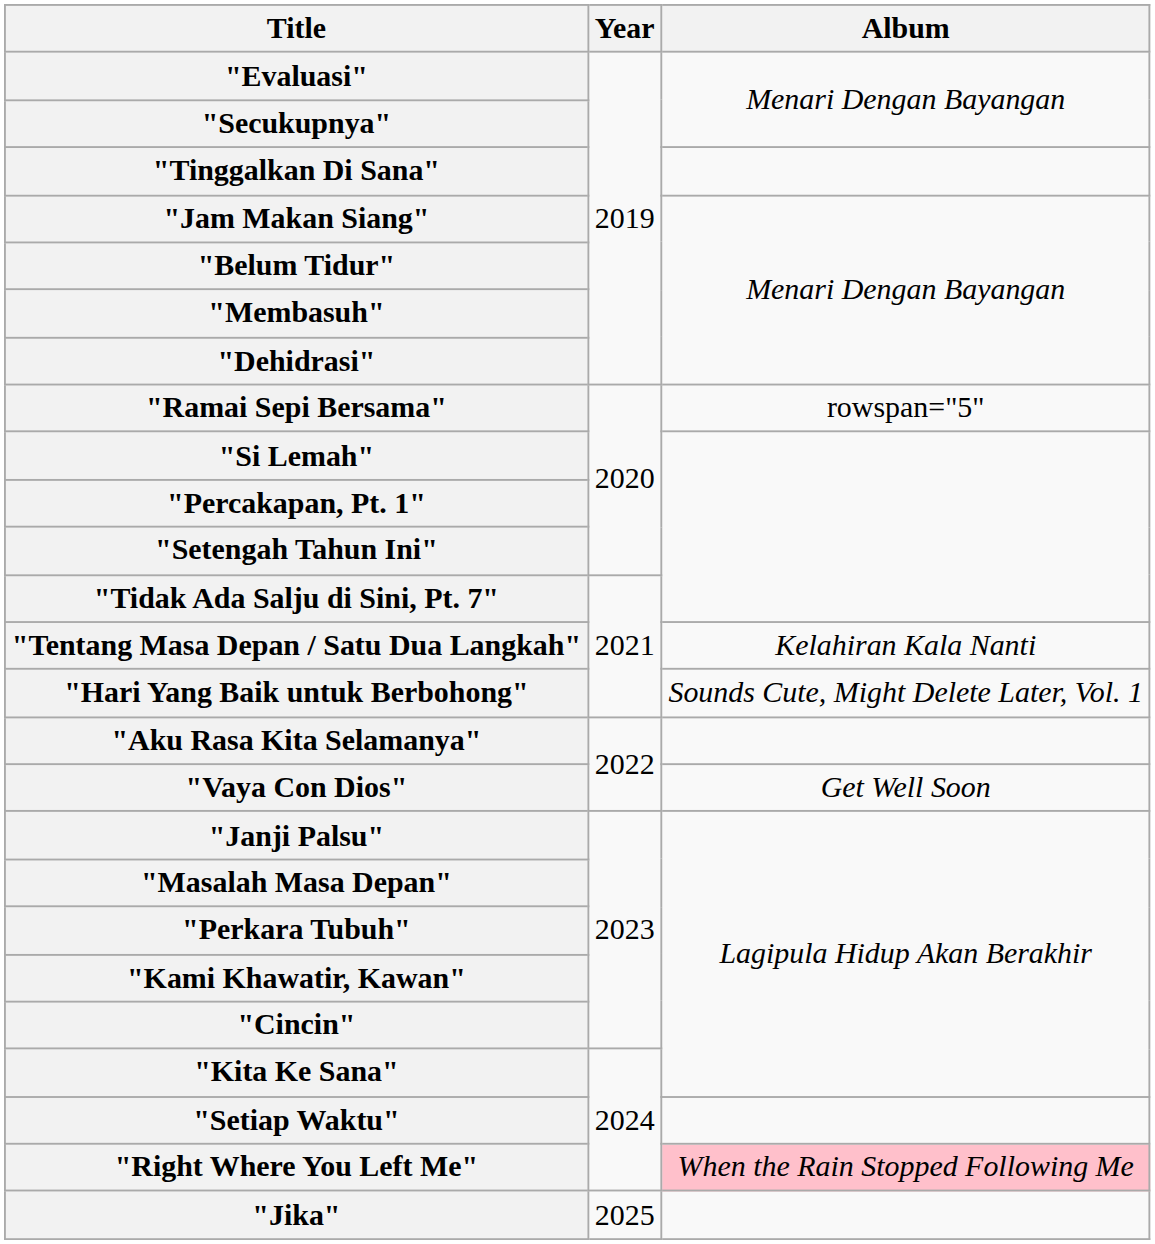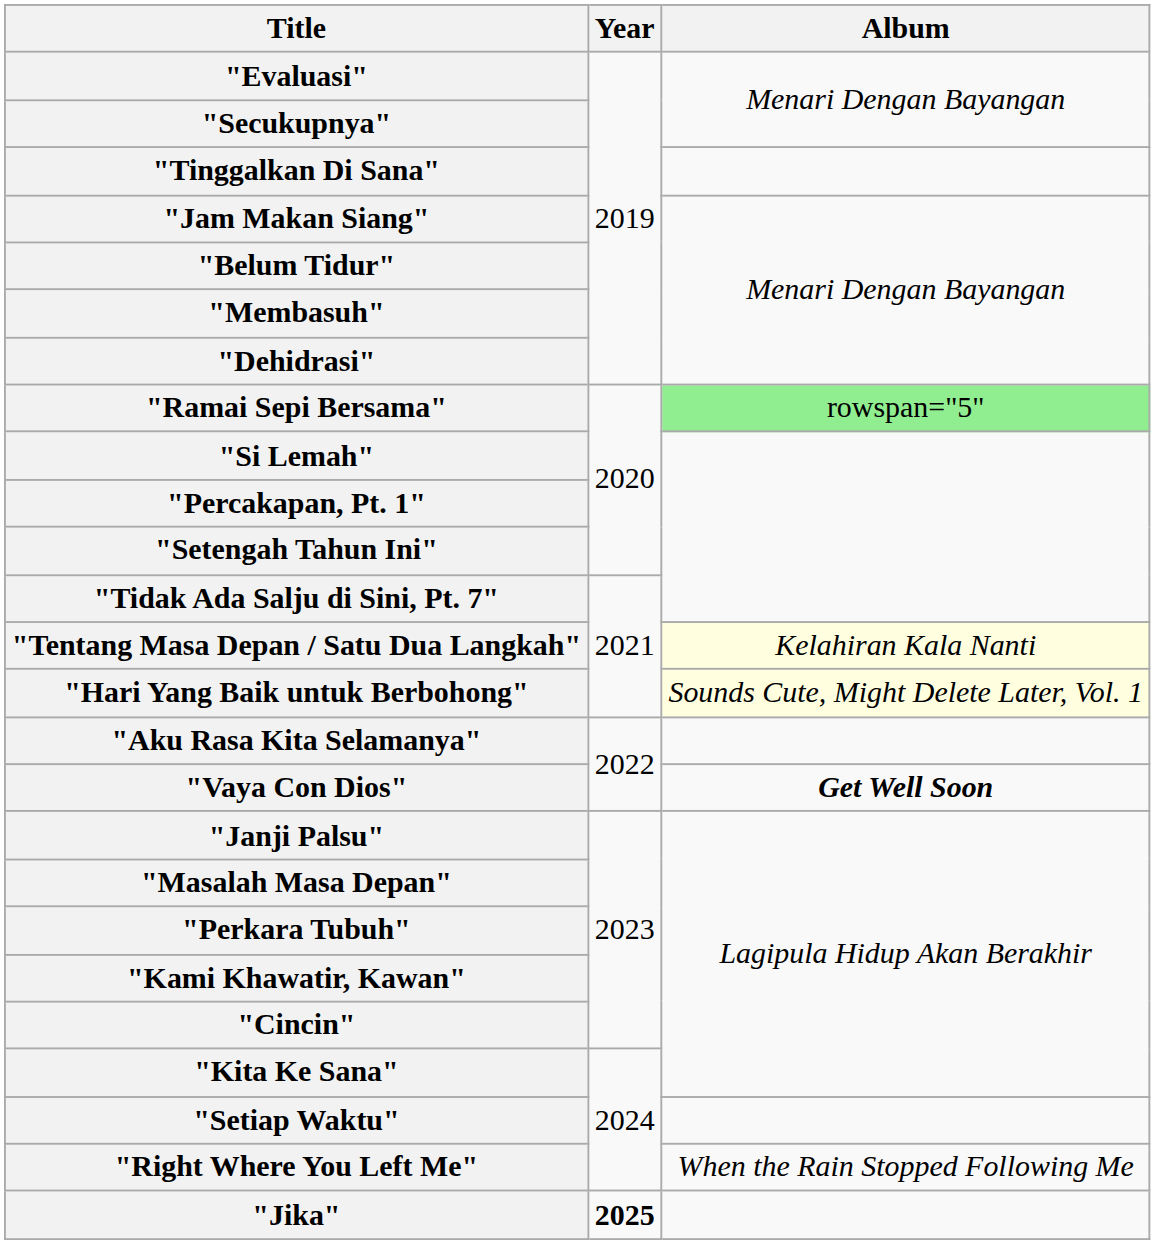(906, 407) no background -> (906, 407) lightgreen background
(906, 645) no background -> (906, 645) lightyellow background
(906, 692) no background -> (906, 692) lightyellow background
(906, 787) normal -> (906, 787) bold
(906, 1167) pink background -> (906, 1167) no background
(625, 1214) normal -> (625, 1214) bold
